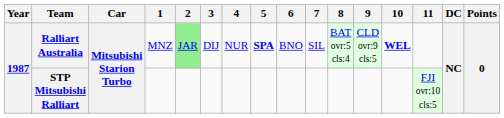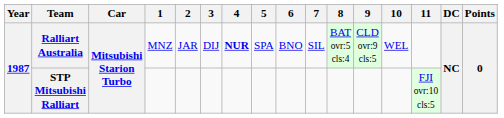(188, 45) lightgreen background -> (188, 45) no background
(236, 45) normal -> (237, 45) bold
(264, 45) bold -> (264, 45) normal
(397, 45) bold -> (396, 45) normal
